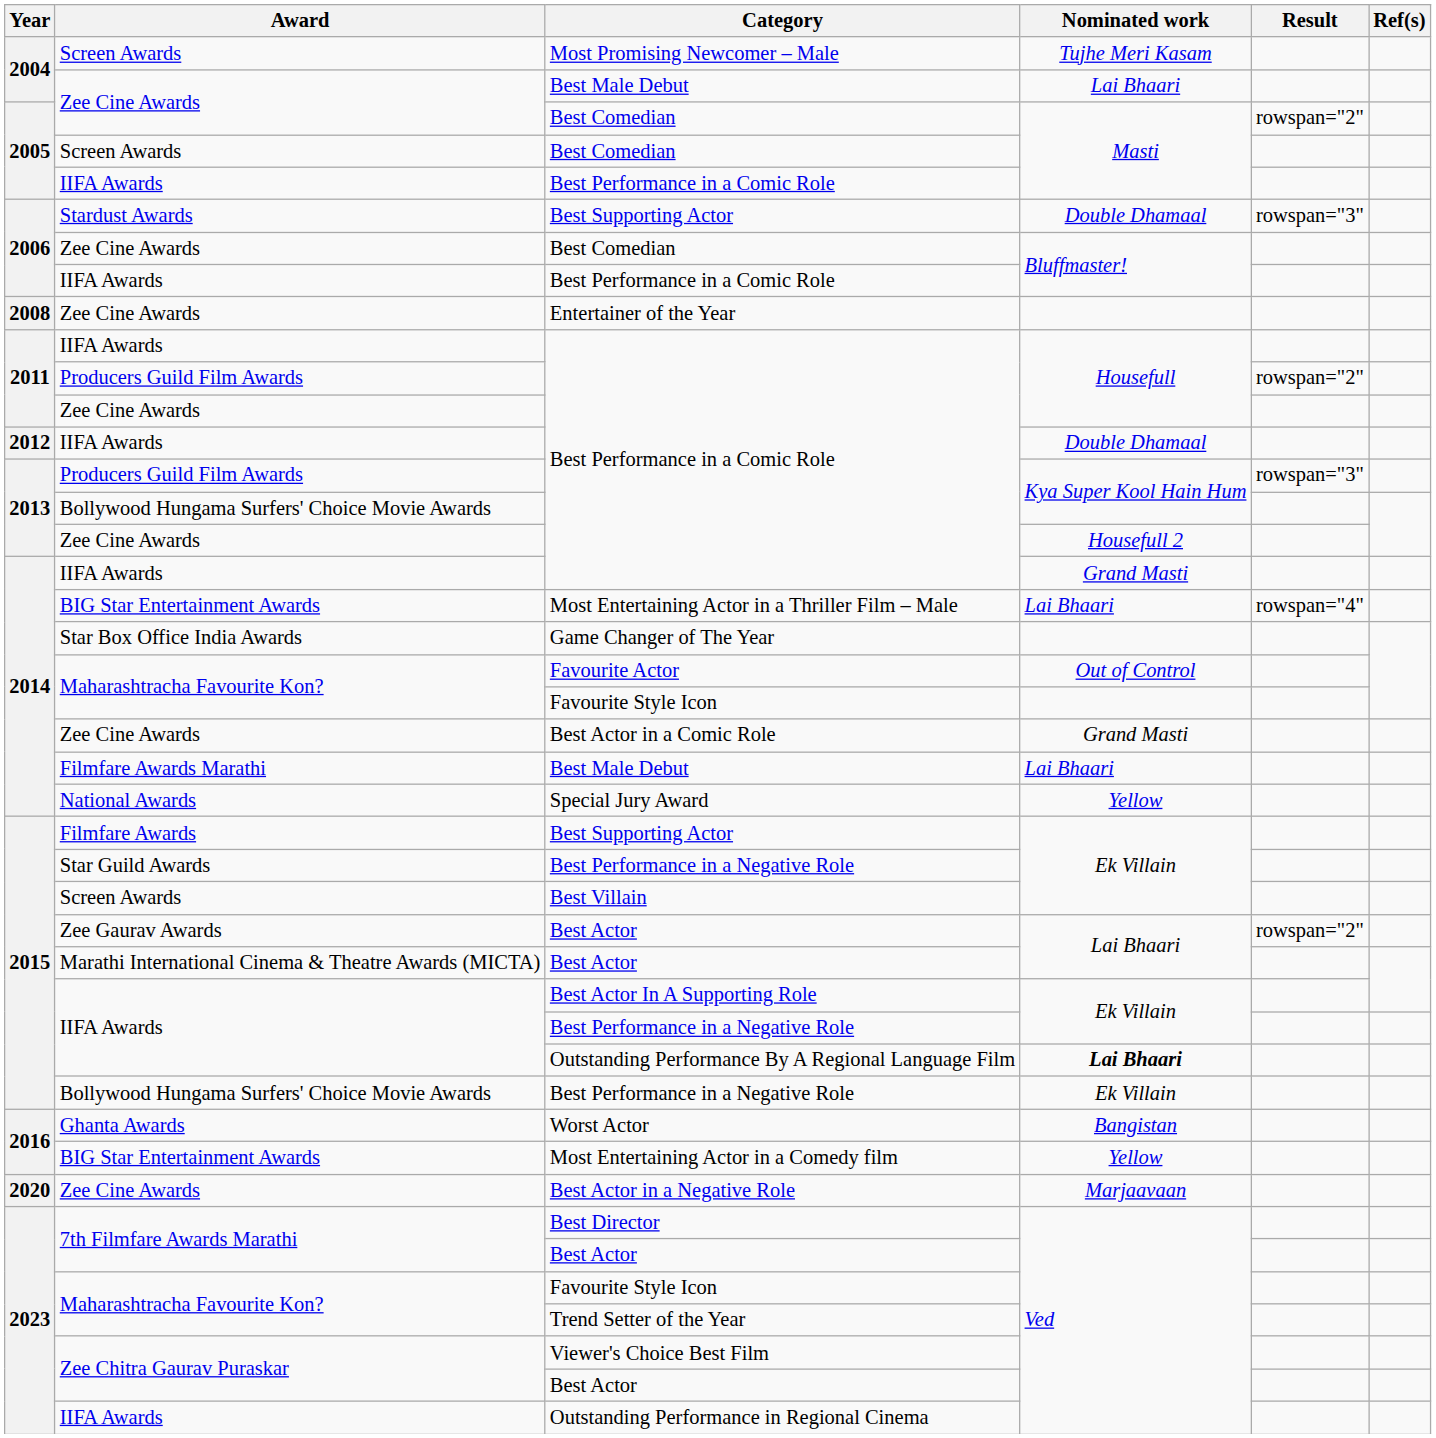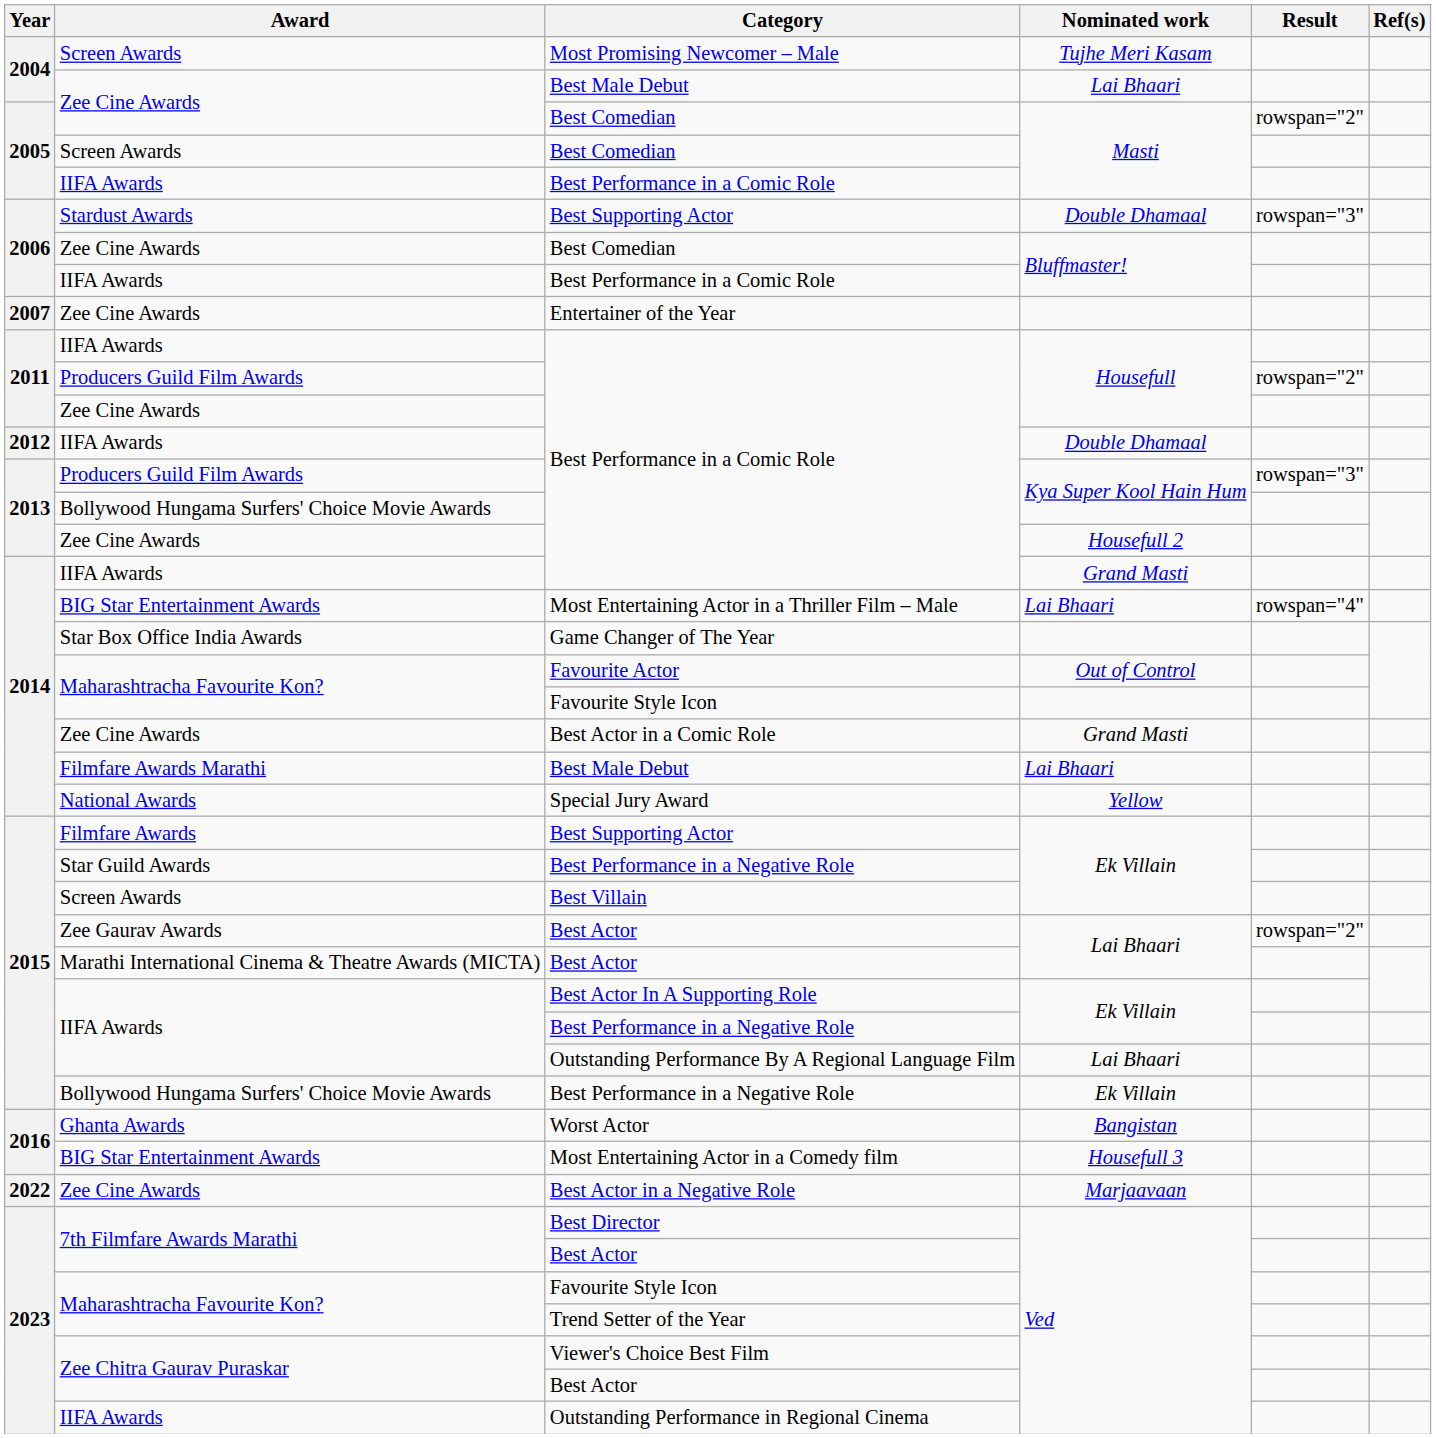(30, 313) 2008 -> (30, 313) 2007
(1136, 1060) bold -> (1136, 1060) normal
(1135, 1157) Yellow -> (1136, 1157) Housefull 3
(30, 1190) 2020 -> (30, 1190) 2022
